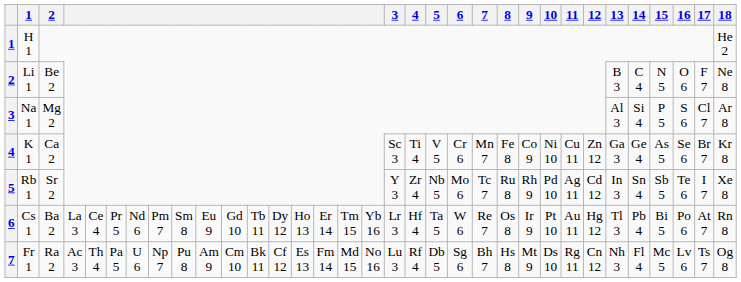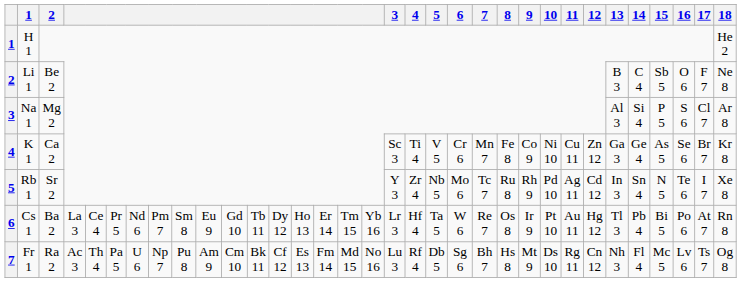(662, 79) N 5 -> (662, 79) Sb 5
(662, 187) Sb 5 -> (662, 187) N 5
